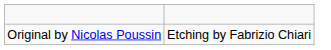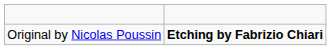(239, 34) normal -> (245, 34) bold
